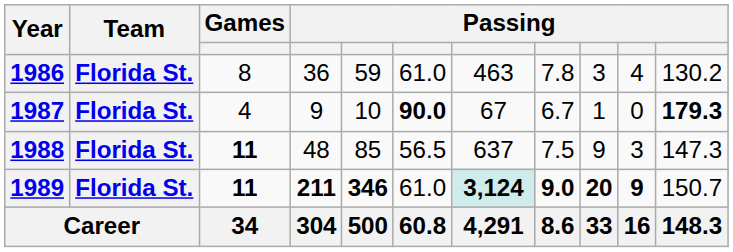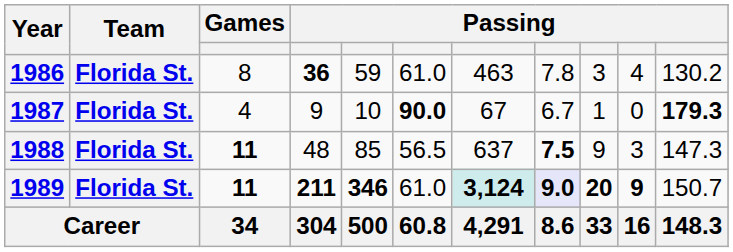(316, 73) normal -> (316, 73) bold
(558, 149) normal -> (558, 149) bold
(558, 188) no background -> (558, 188) lavender background
